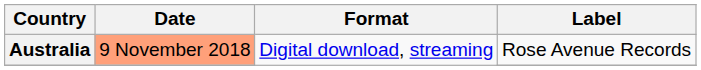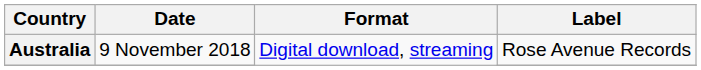(175, 49) lightsalmon background -> (175, 49) no background
